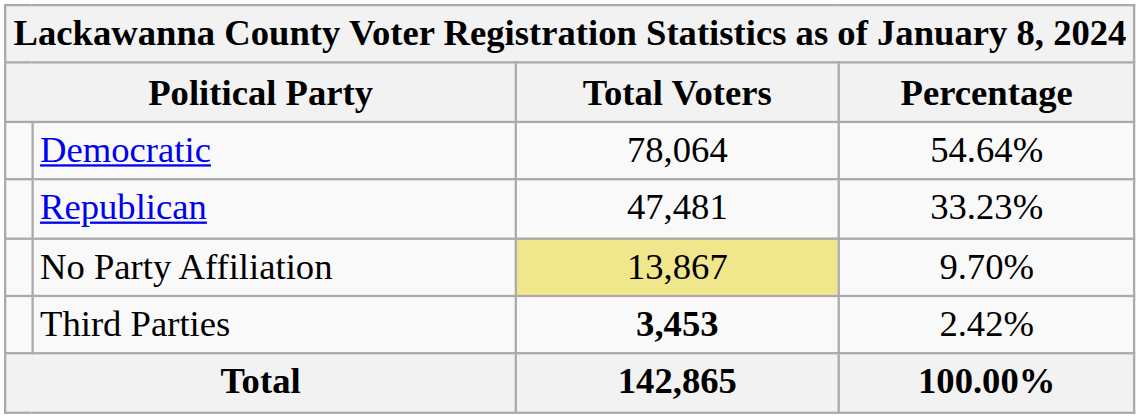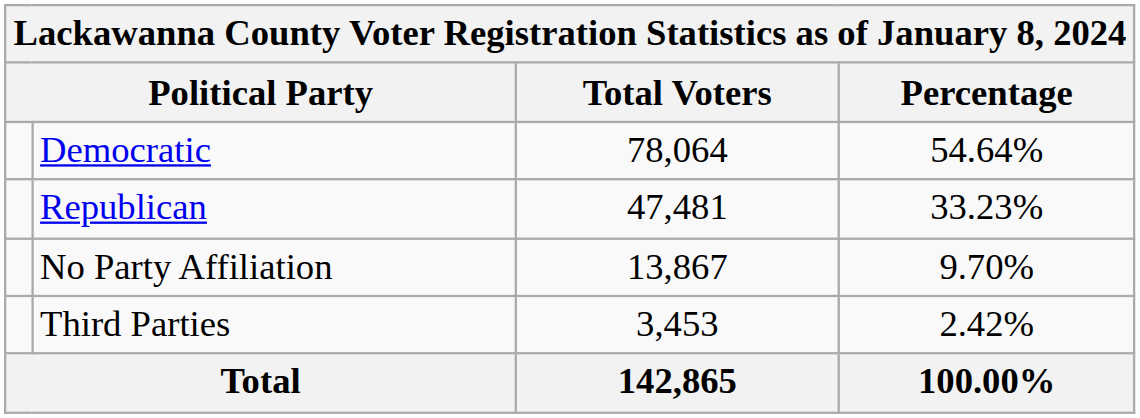(677, 265) khaki background -> (677, 265) no background
(677, 324) bold -> (677, 324) normal
